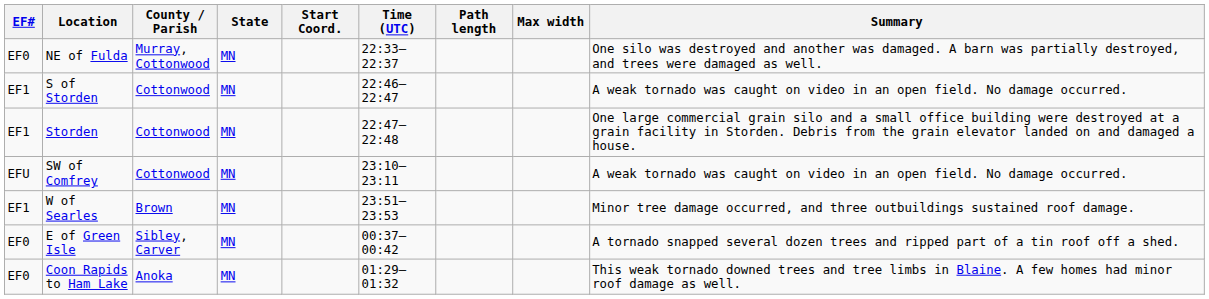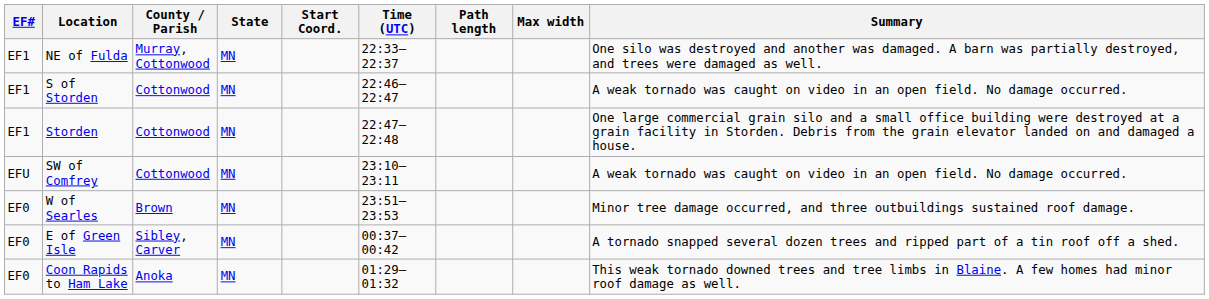(19, 56) EF0 -> (19, 56) EF1
(19, 208) EF1 -> (19, 208) EF0
